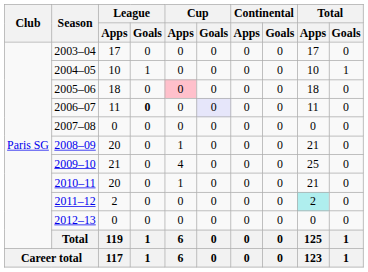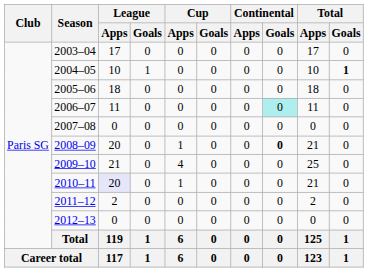(346, 70) normal -> (346, 70) bold
(181, 88) pink background -> (181, 88) no background
(147, 107) bold -> (147, 107) normal
(214, 107) lavender background -> (214, 107) no background
(280, 107) no background -> (280, 107) paleturquoise background
(280, 145) normal -> (280, 145) bold
(114, 182) no background -> (114, 182) lavender background
(313, 201) paleturquoise background -> (313, 201) no background
